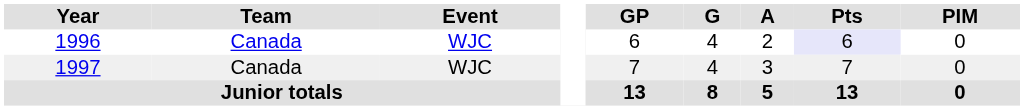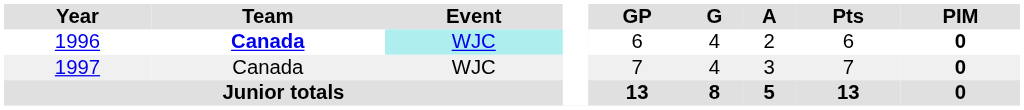(266, 41) normal -> (268, 41) bold
(470, 41) no background -> (474, 41) paleturquoise background
(847, 41) lavender background -> (848, 41) no background
(960, 41) normal -> (960, 41) bold
(960, 67) normal -> (960, 67) bold
